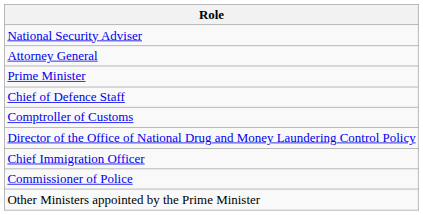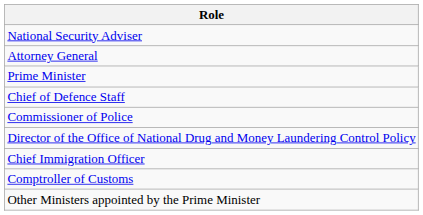(70, 117) Comptroller of Customs -> (70, 117) Commissioner of Police
(70, 179) Commissioner of Police -> (70, 179) Comptroller of Customs
